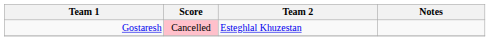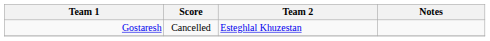(191, 28) pink background -> (191, 28) no background
